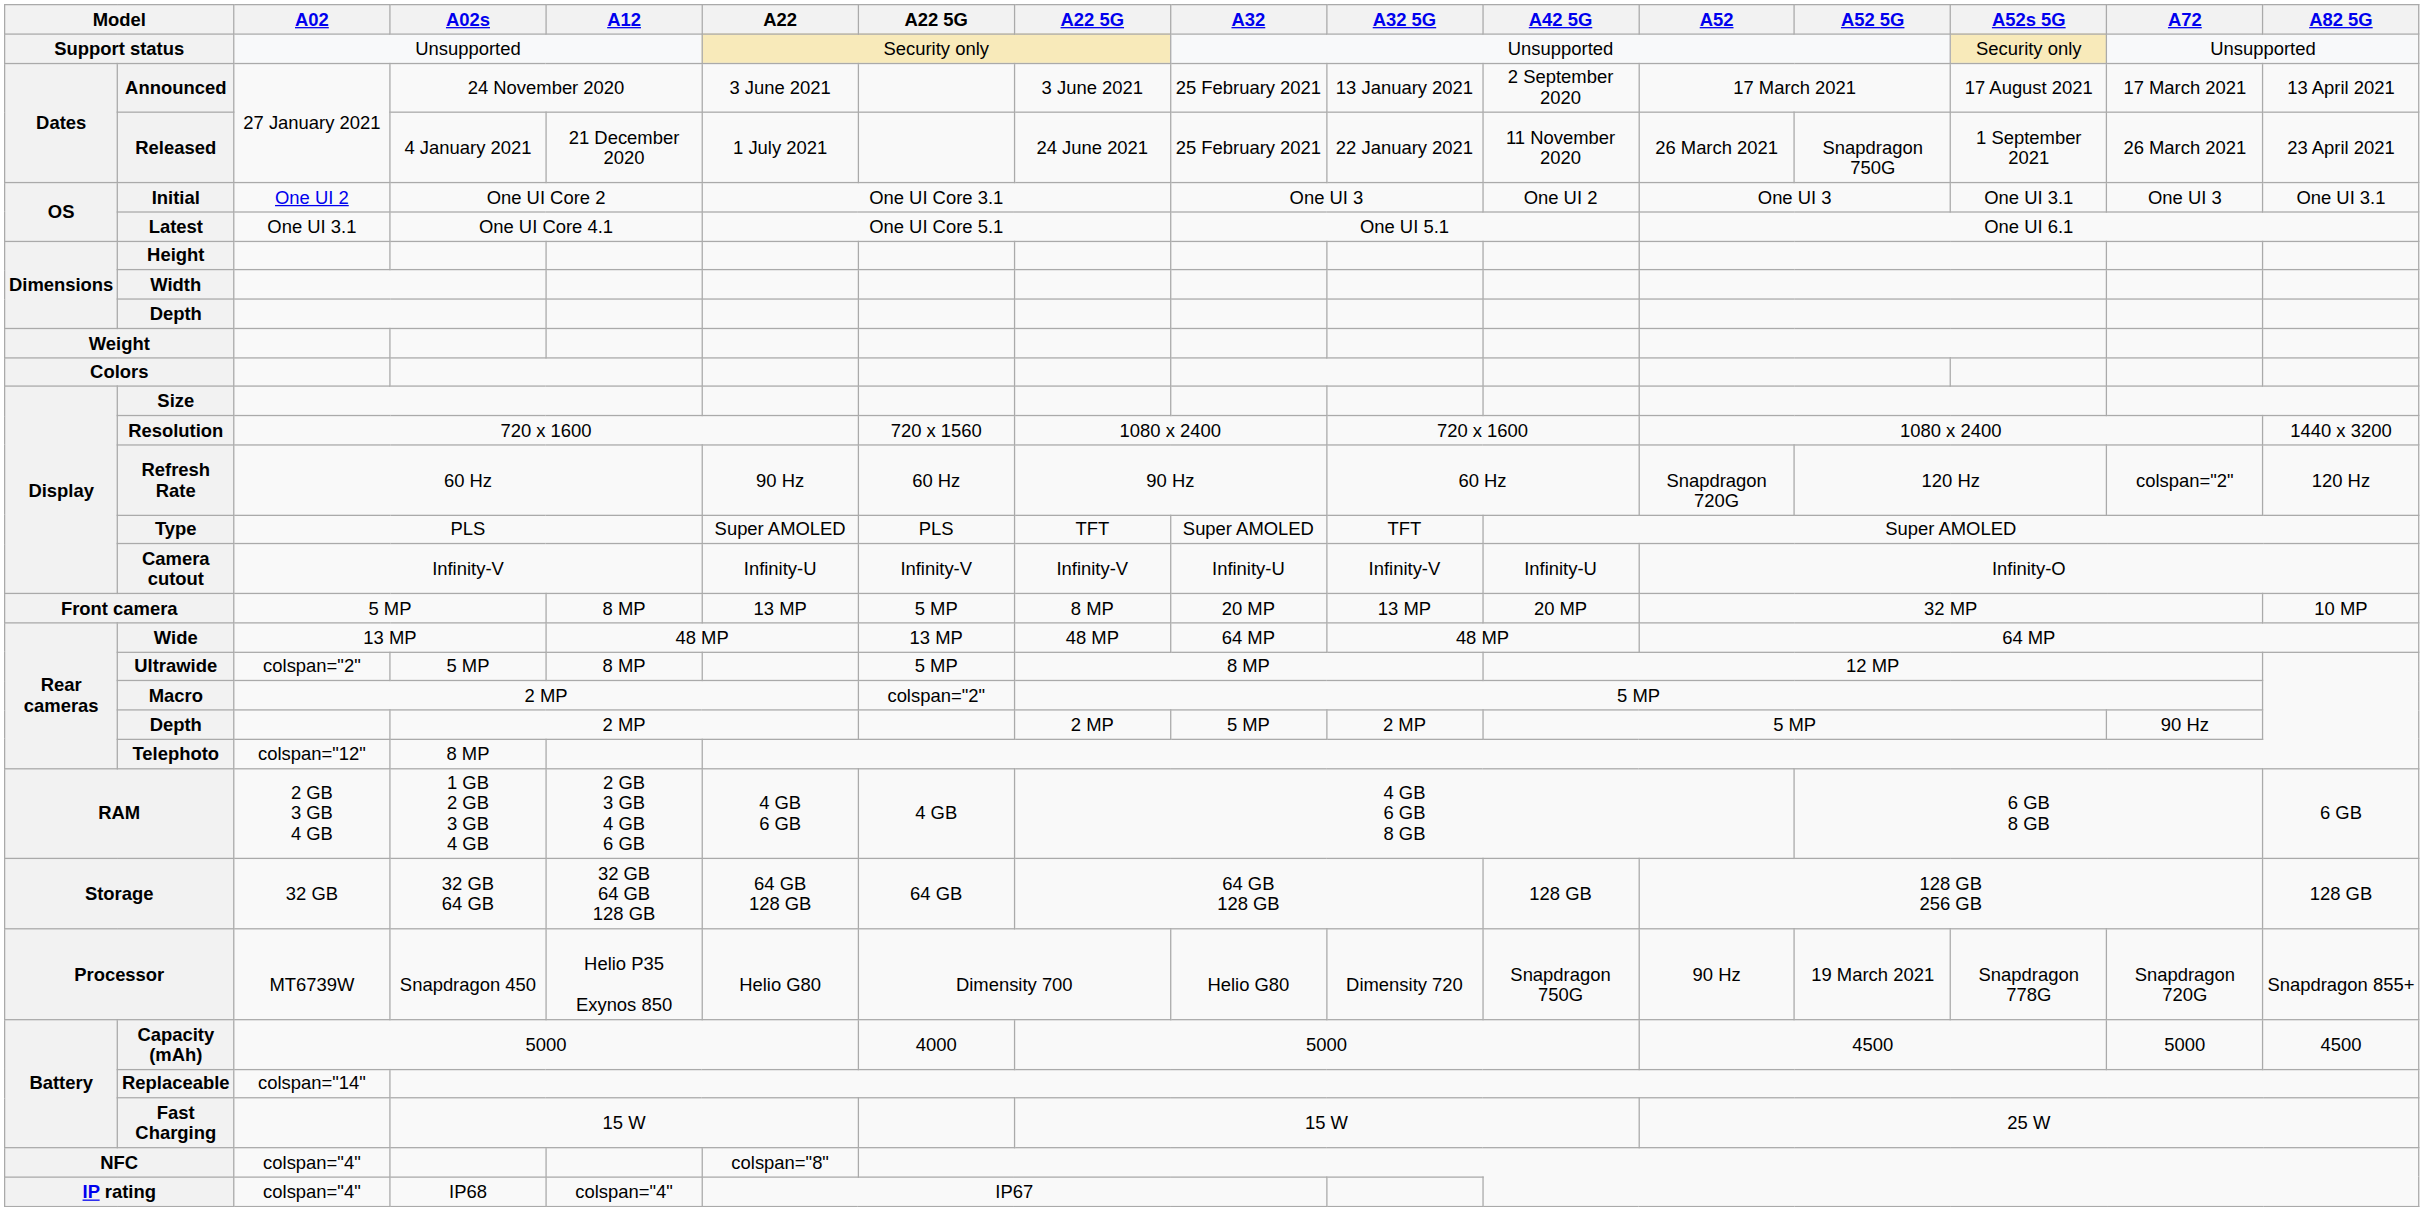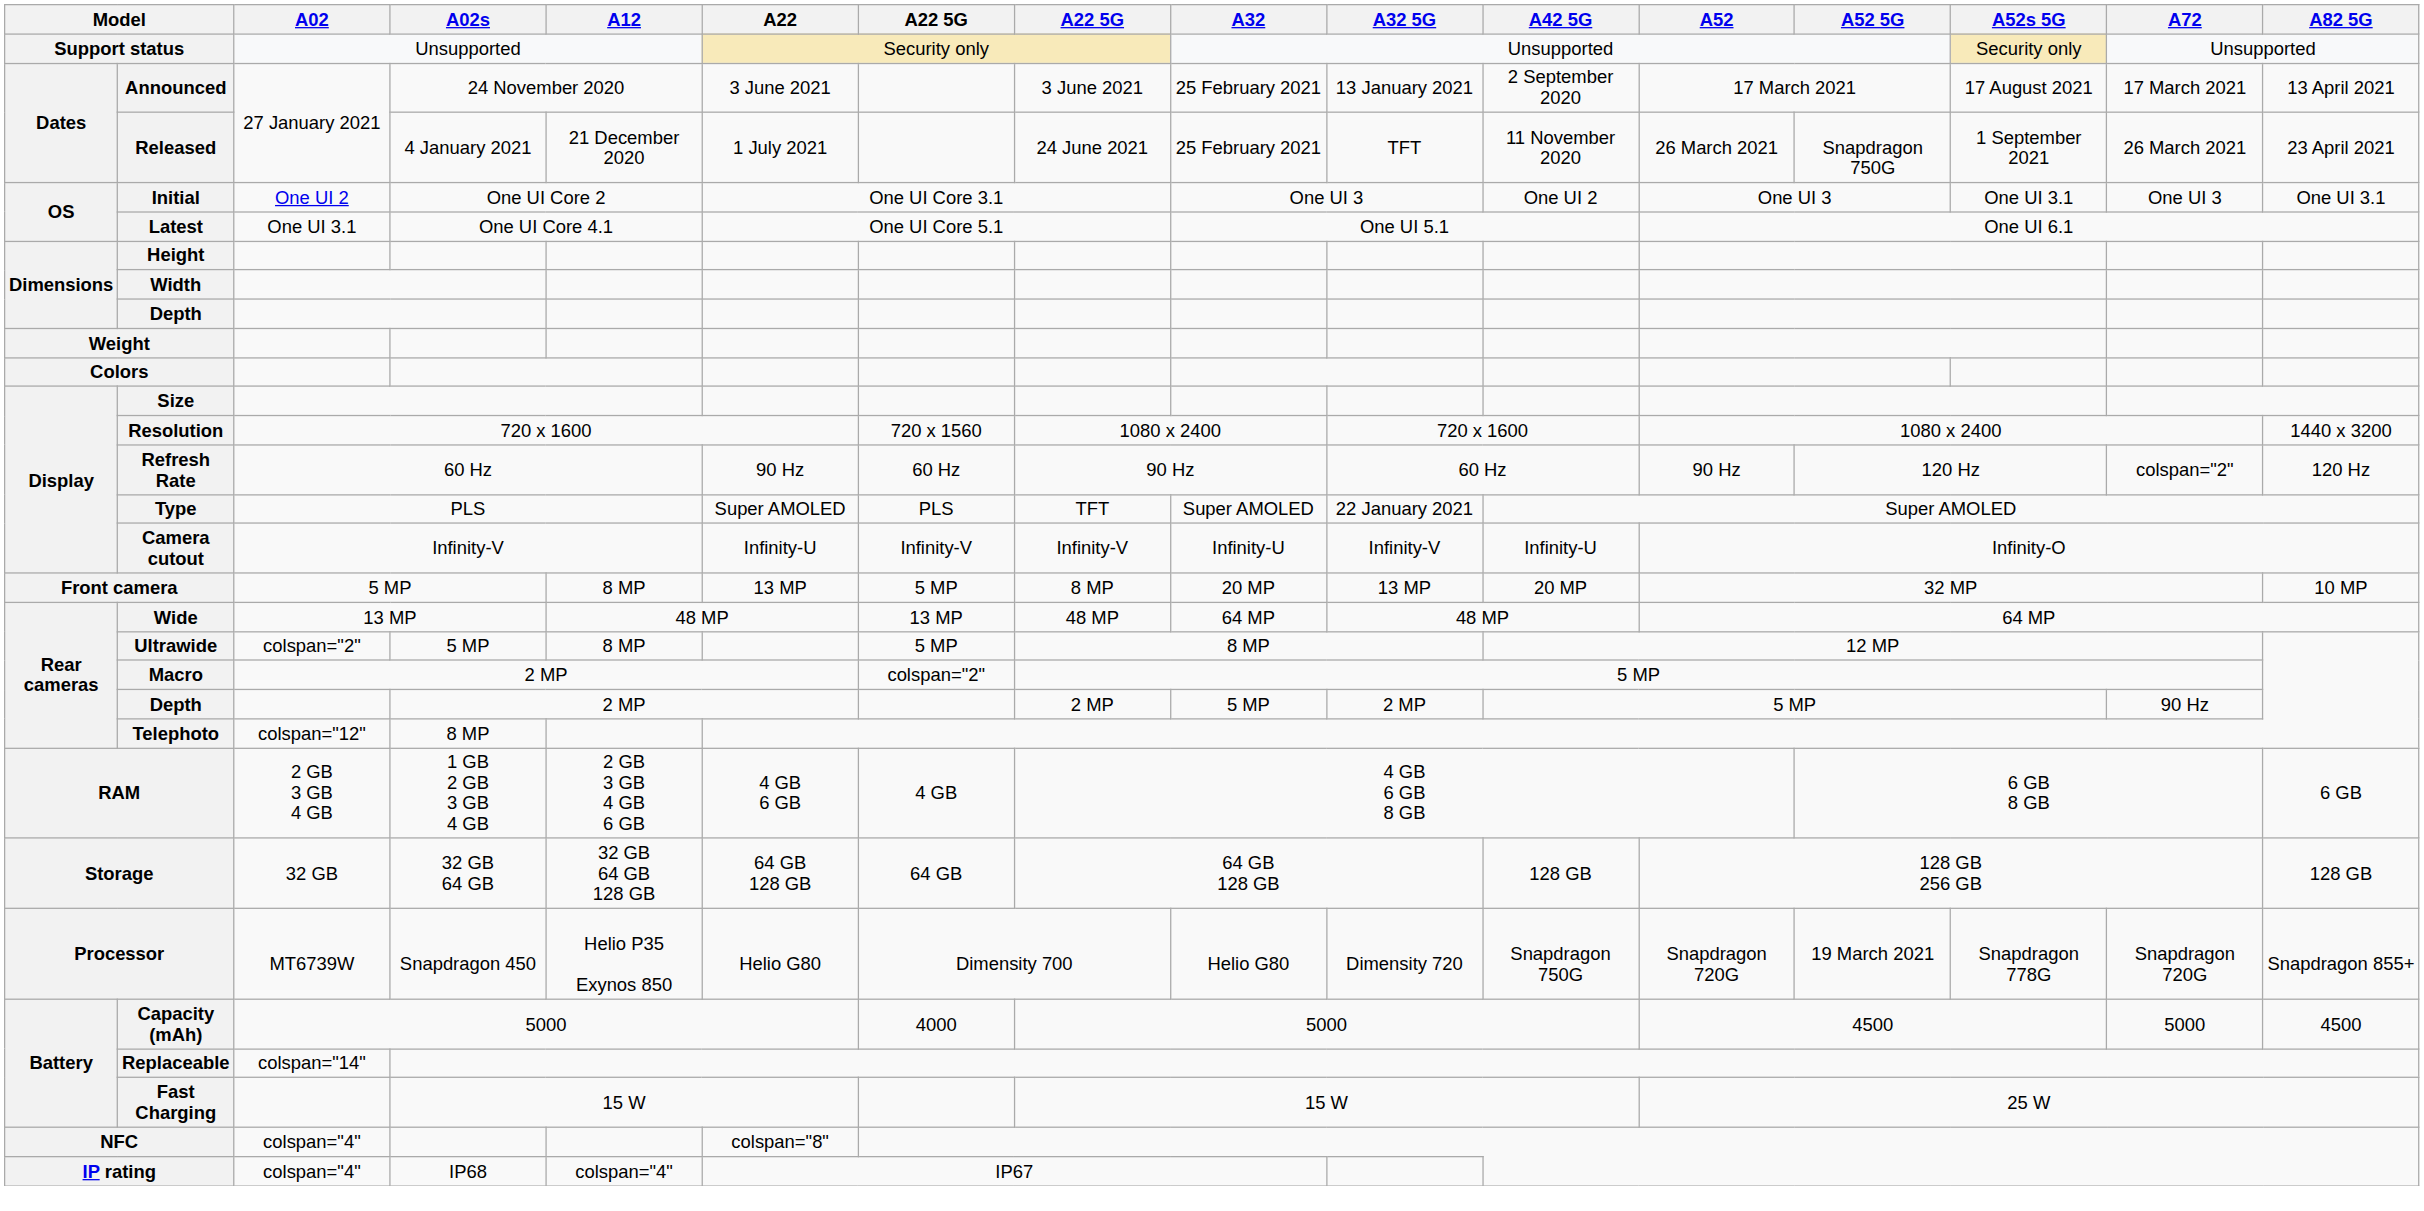(1404, 148) 22 January 2021 -> (1404, 148) TFT
(1717, 490) Snapdragon 720G -> (1717, 470) 90 Hz
(1404, 530) TFT -> (1404, 509) 22 January 2021
(1717, 974) 90 Hz -> (1717, 964) Snapdragon 720G
